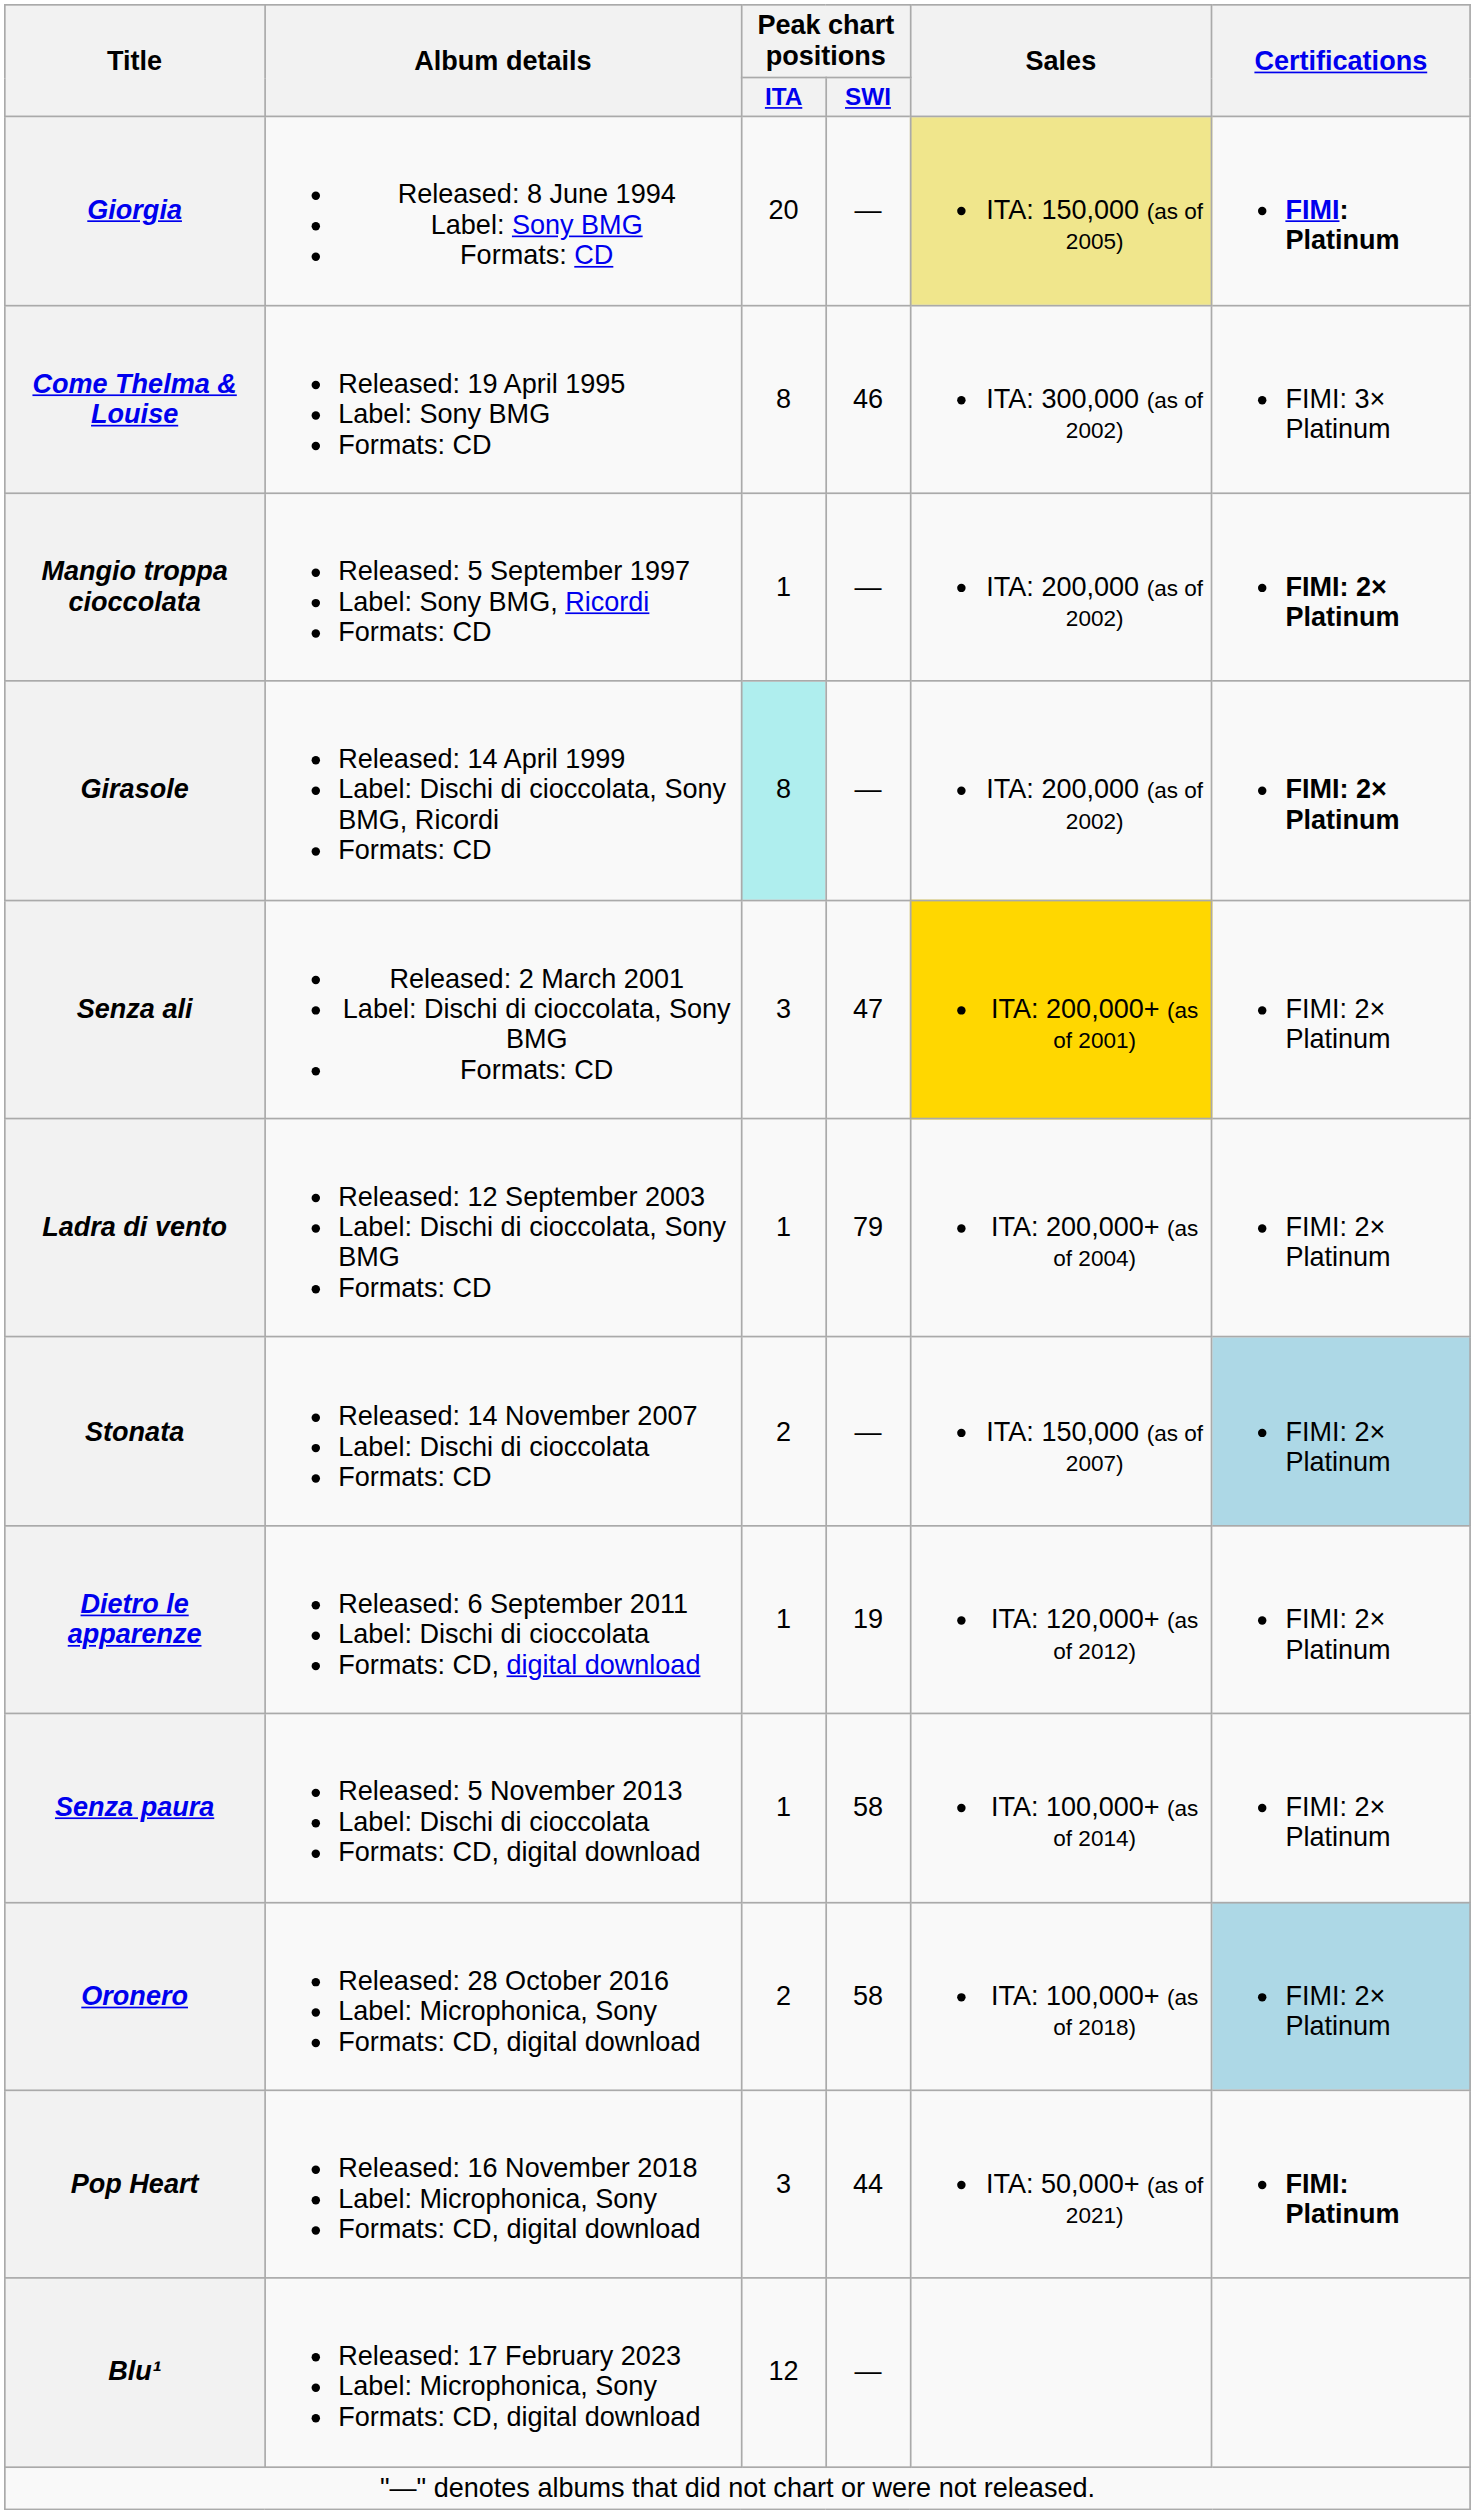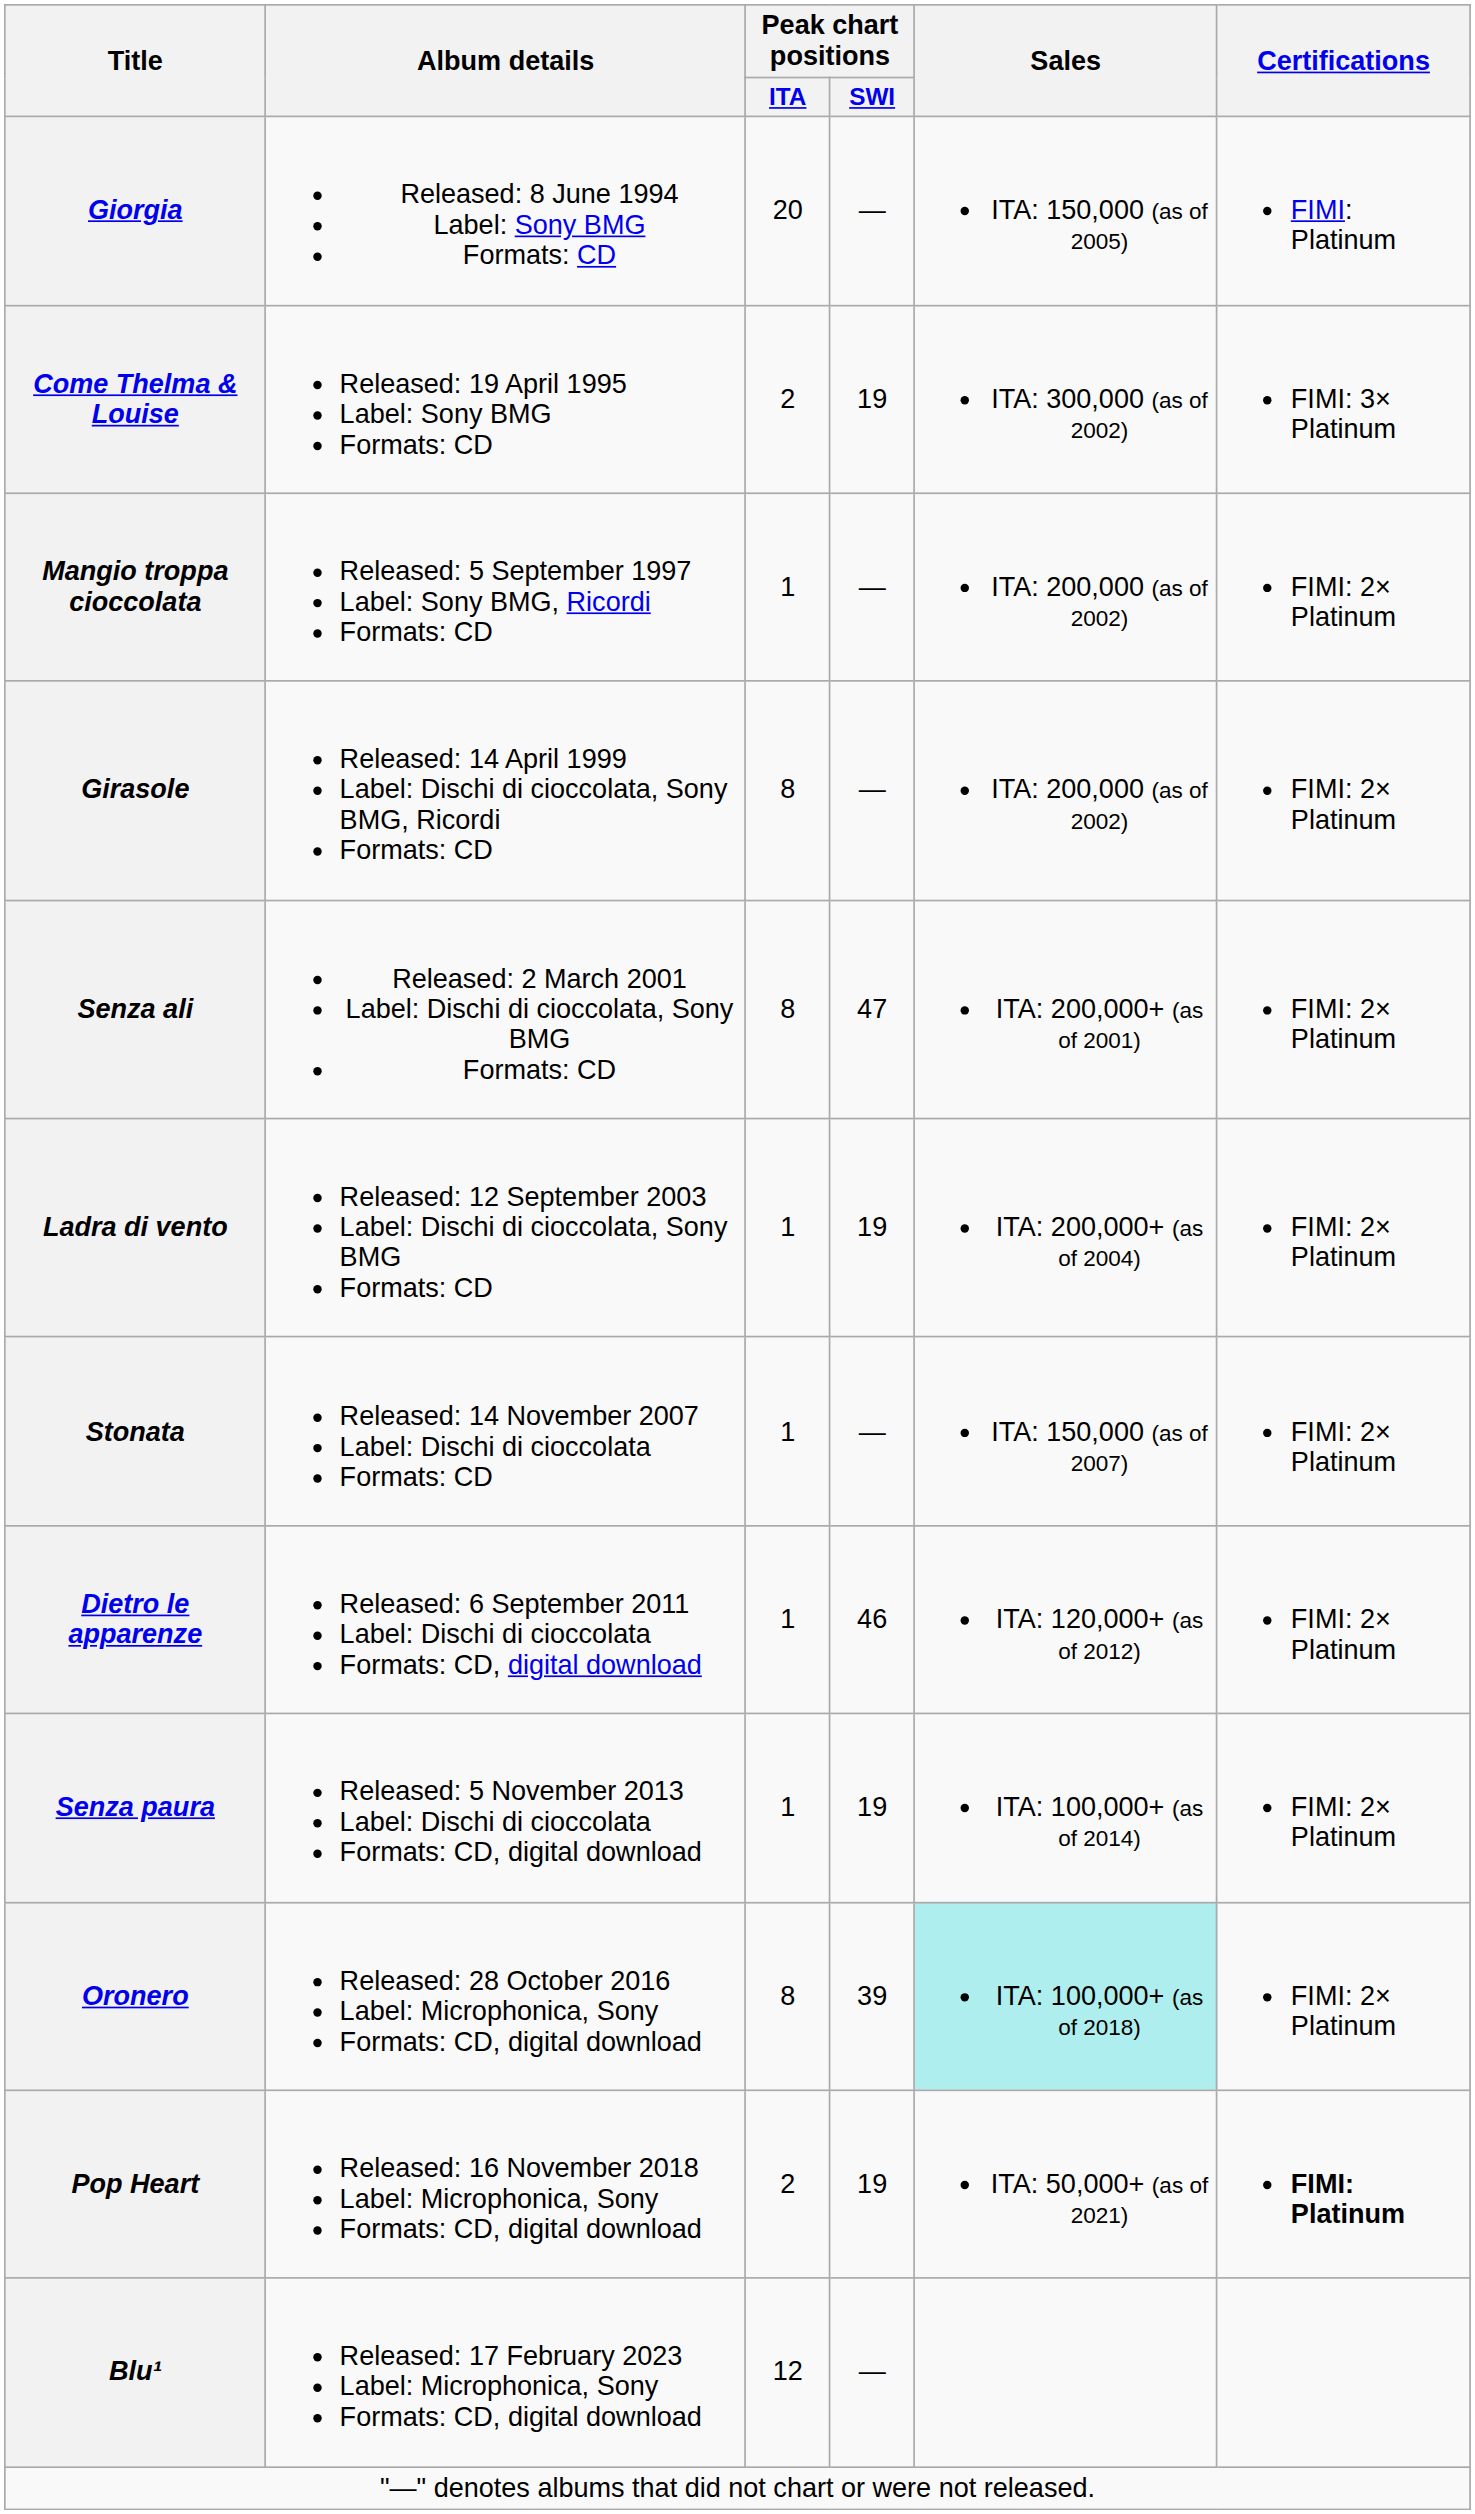(1061, 226) khaki background -> (1066, 226) no background
(1341, 226) bold -> (1344, 226) normal
(784, 398) 8 -> (788, 398) 2
(868, 398) 46 -> (872, 398) 19
(1341, 602) bold -> (1344, 602) normal
(784, 790) paleturquoise background -> (788, 790) no background
(1341, 806) bold -> (1344, 806) normal
(784, 1008) 3 -> (788, 1008) 8
(1061, 1024) gold background -> (1066, 1024) no background
(868, 1227) 79 -> (872, 1227) 19
(784, 1430) 2 -> (788, 1430) 1
(1341, 1447) lightblue background -> (1344, 1447) no background
(868, 1619) 19 -> (872, 1619) 46
(868, 1807) 58 -> (872, 1807) 19
(784, 1995) 2 -> (788, 1995) 8
(868, 1995) 58 -> (872, 1995) 39
(1061, 2011) no background -> (1066, 2011) paleturquoise background
(1341, 2011) lightblue background -> (1344, 2011) no background
(784, 2183) 3 -> (788, 2183) 2
(868, 2183) 44 -> (872, 2183) 19
